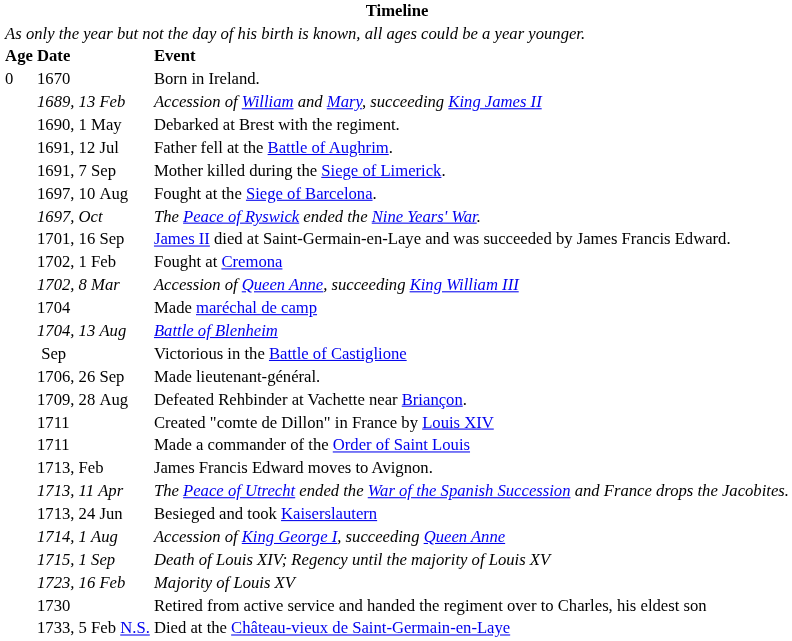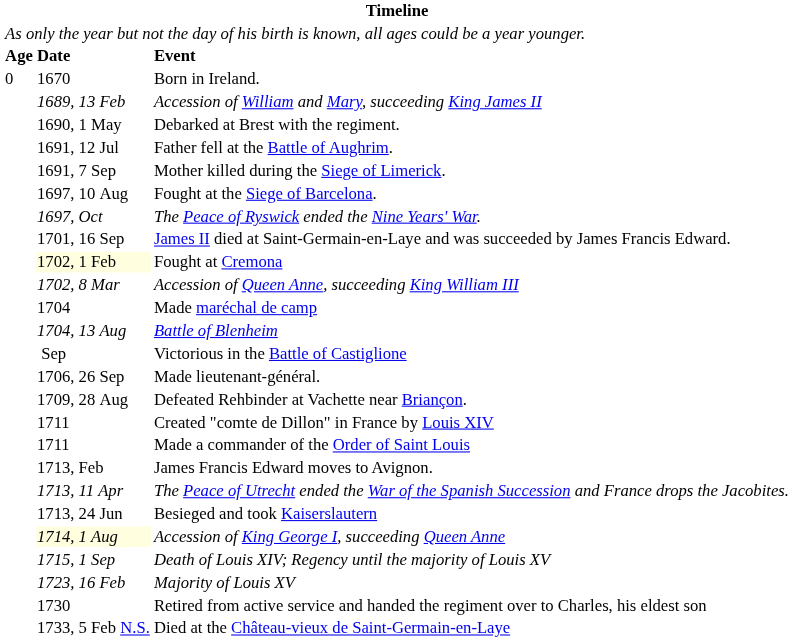(77, 262) no background -> (77, 262) lightyellow background
(77, 536) no background -> (77, 536) lightyellow background
